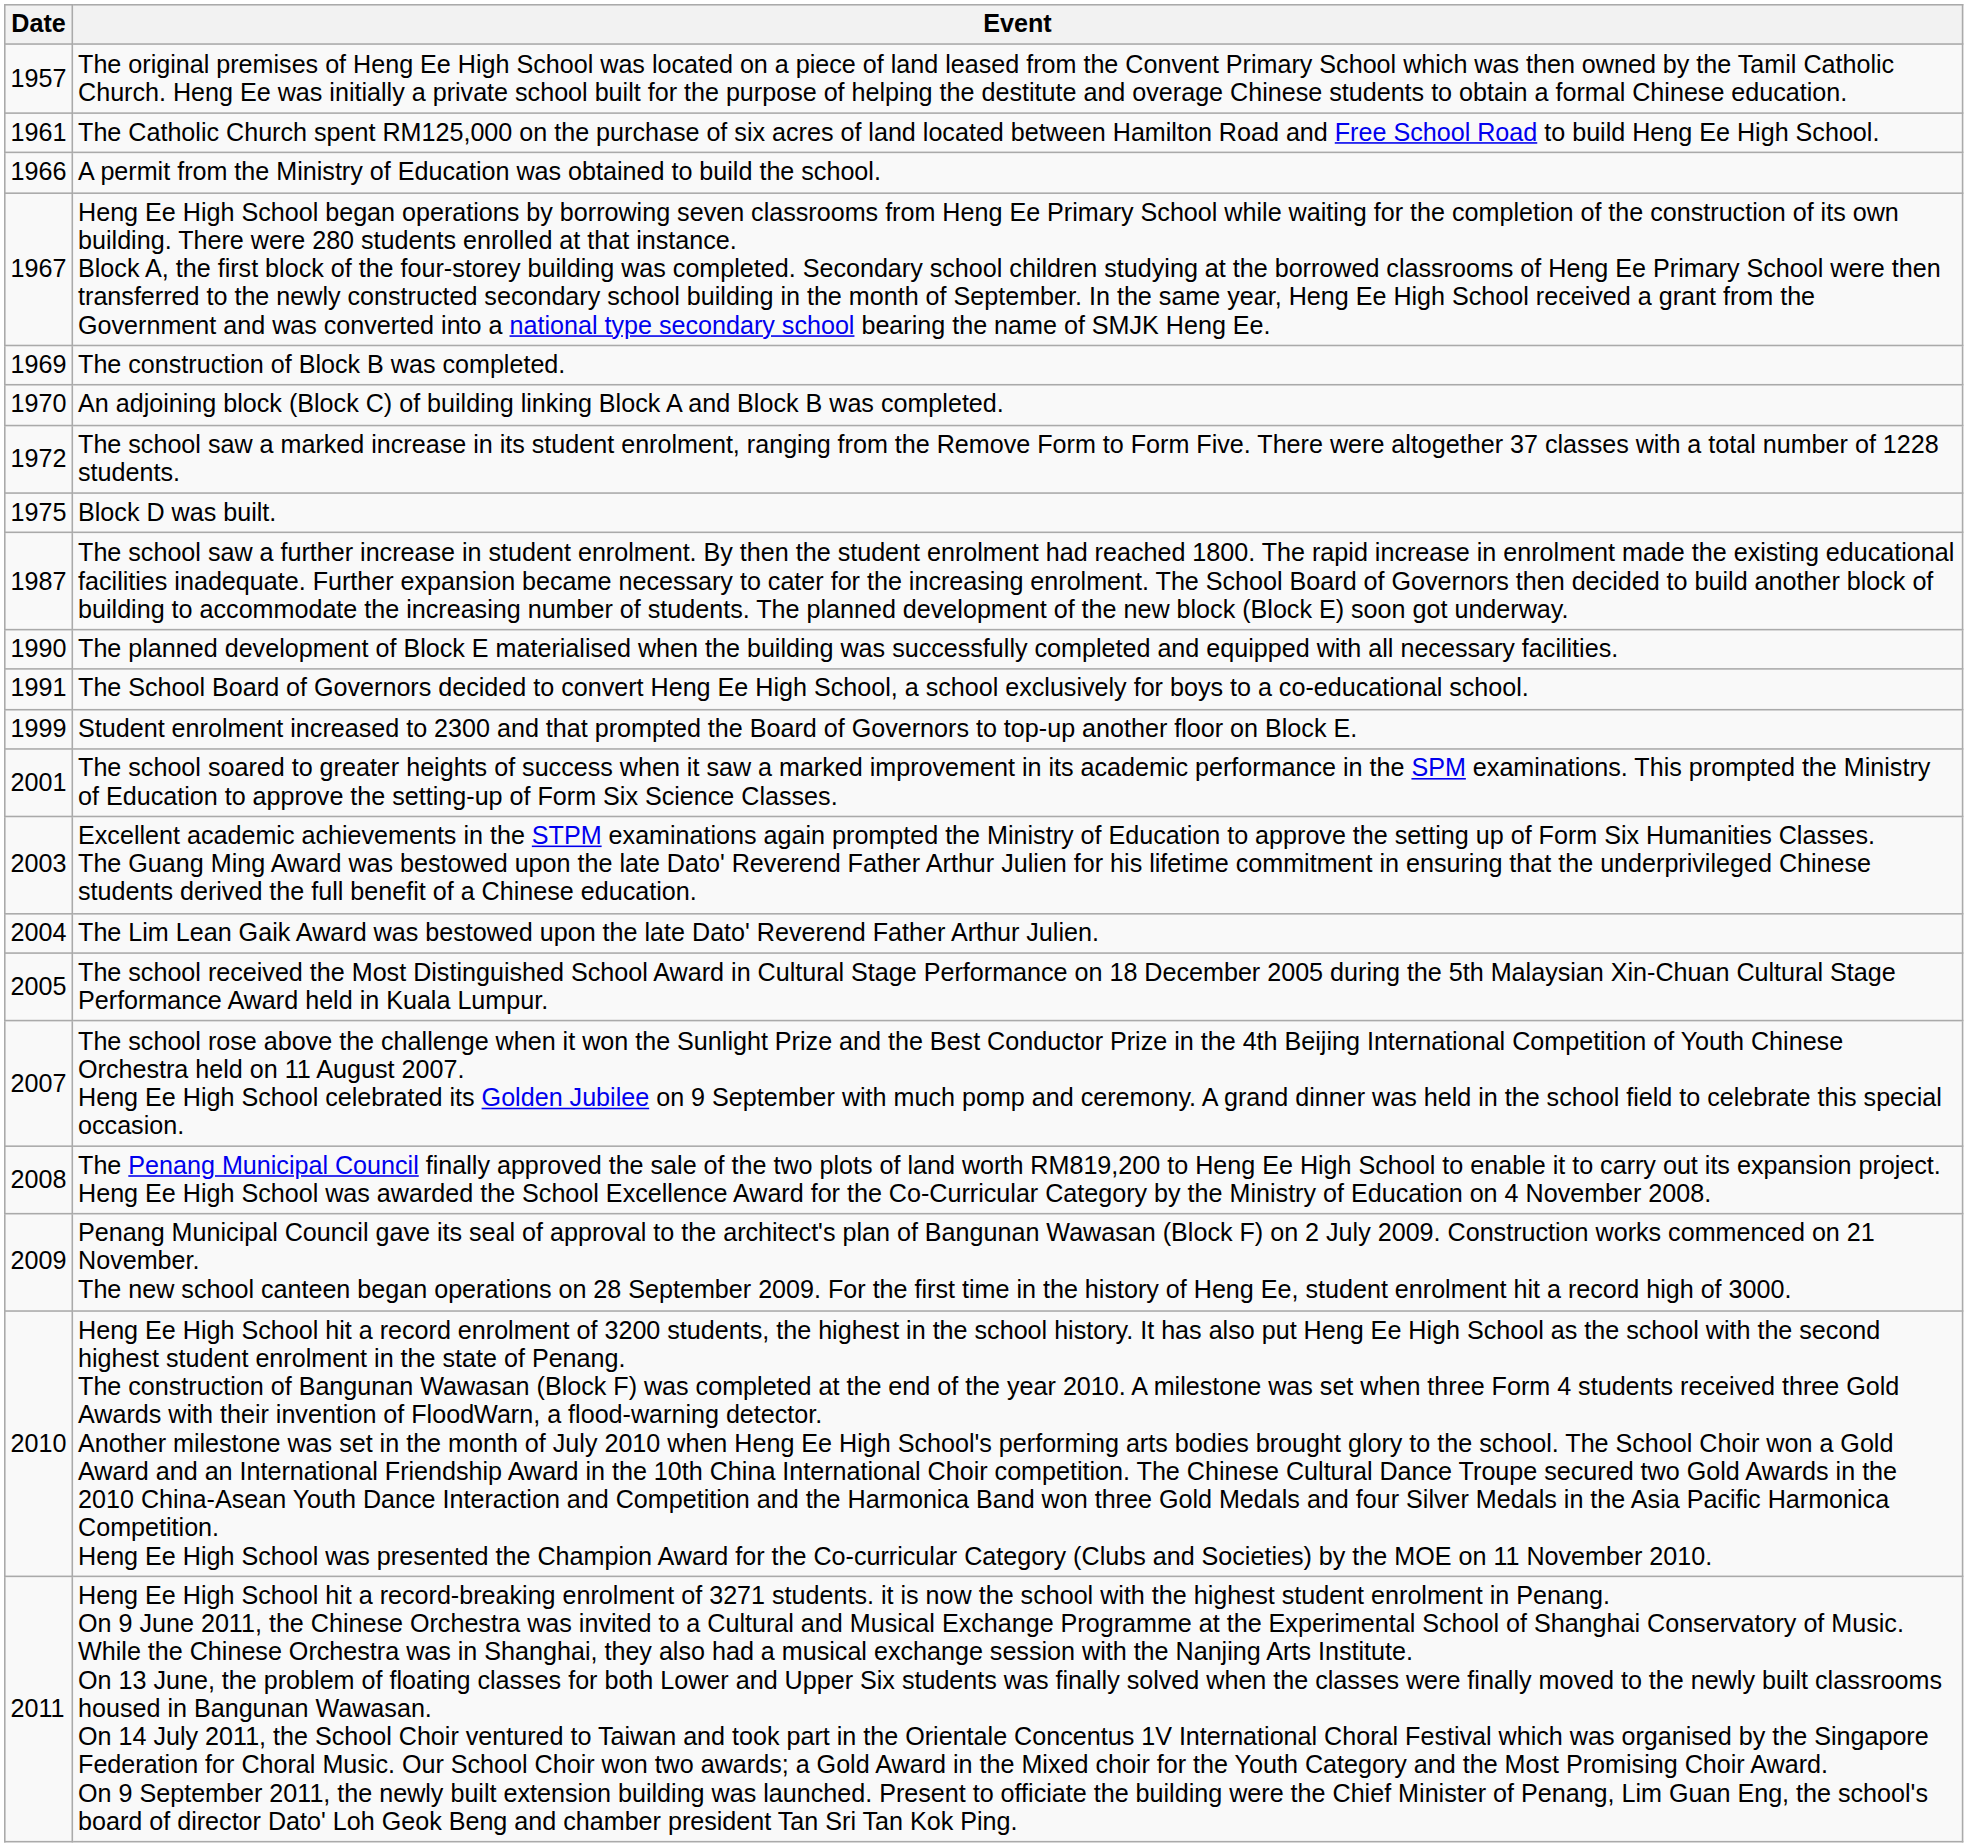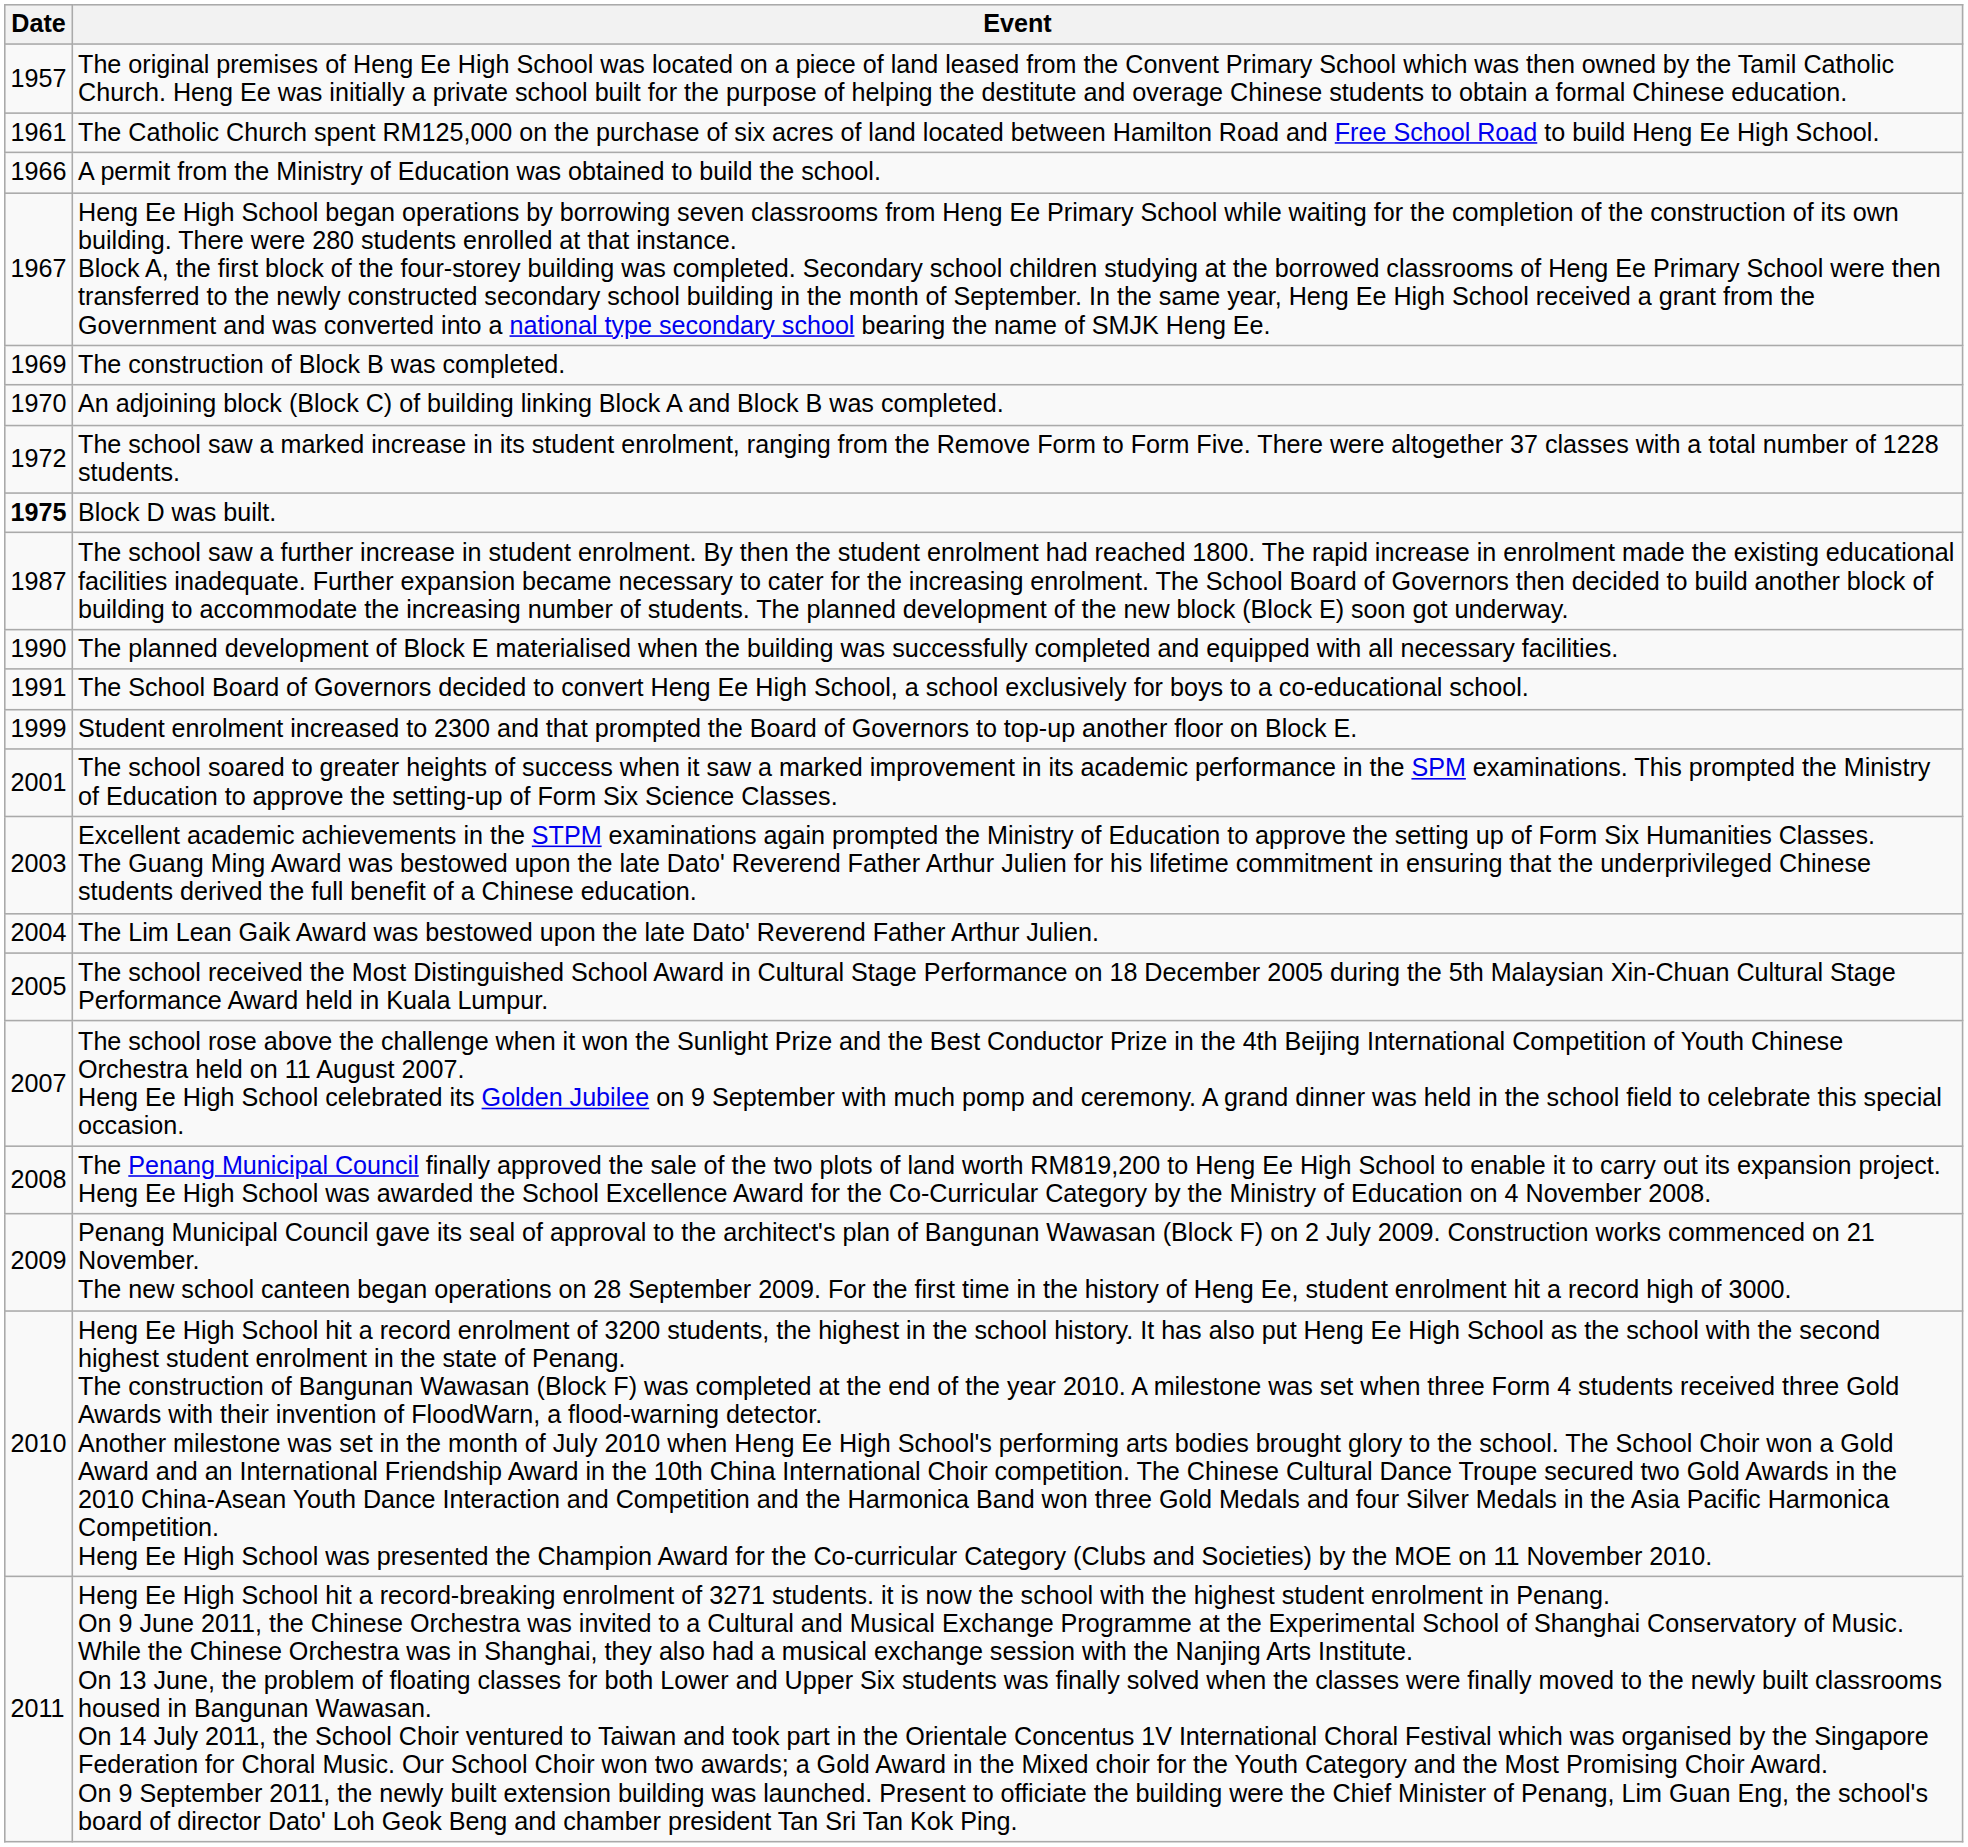(39, 512) normal -> (39, 512) bold
